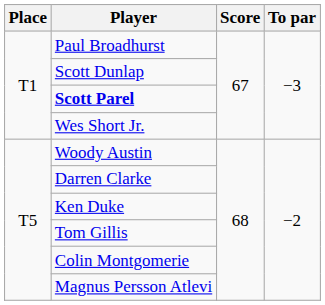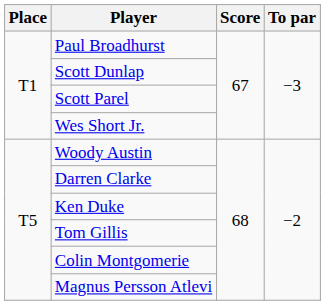(95, 98) bold -> (92, 98) normal
